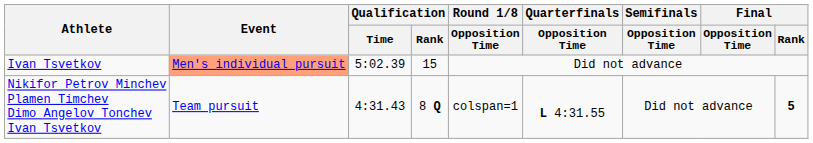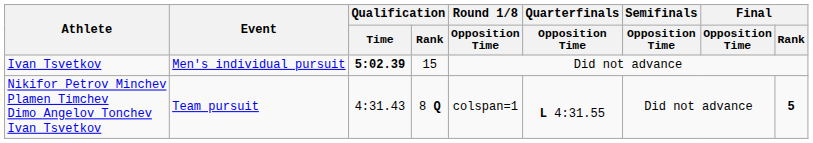(259, 65) lightsalmon background -> (259, 65) no background
(380, 65) normal -> (380, 65) bold
